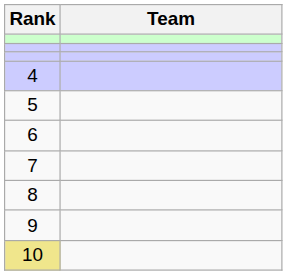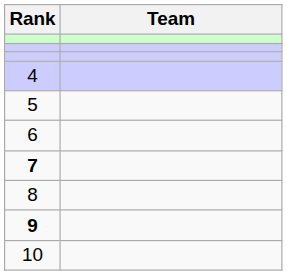(33, 165) normal -> (33, 165) bold
(33, 225) normal -> (33, 225) bold
(33, 255) khaki background -> (33, 255) no background
